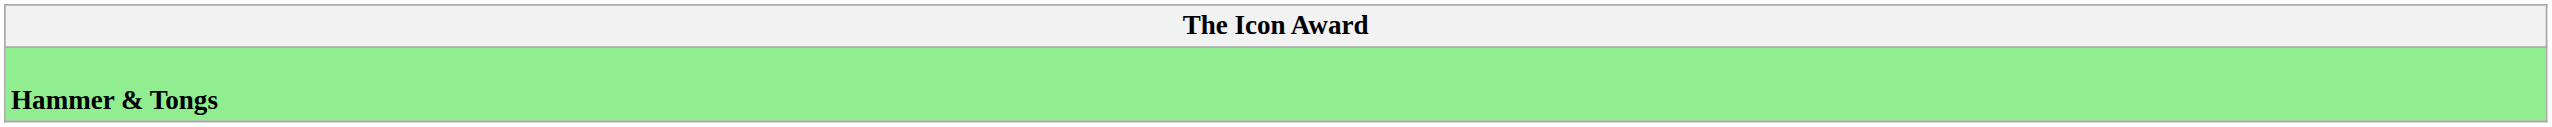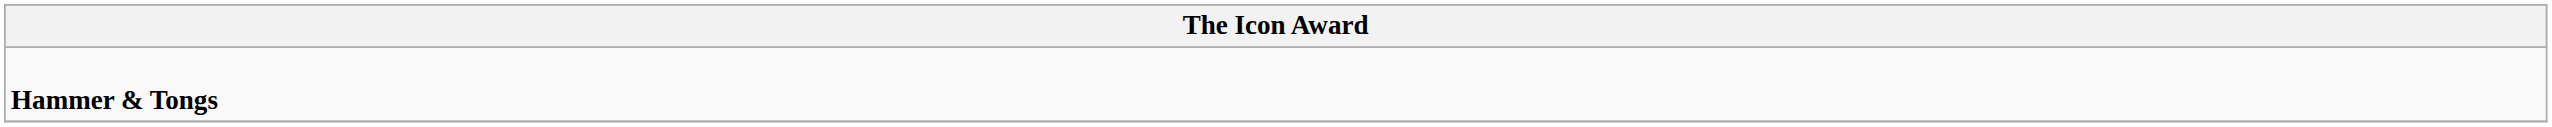(114, 99) lightgreen background -> (114, 99) no background
